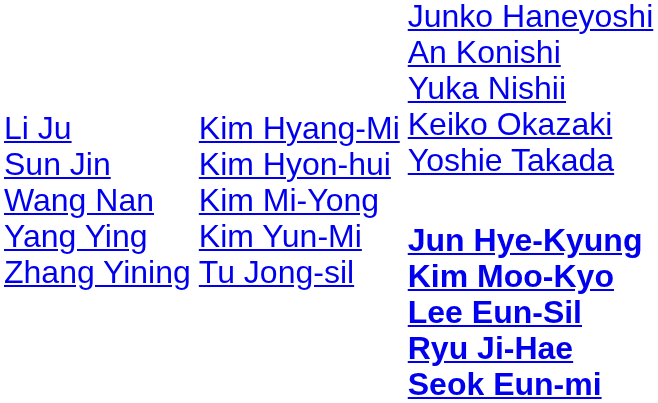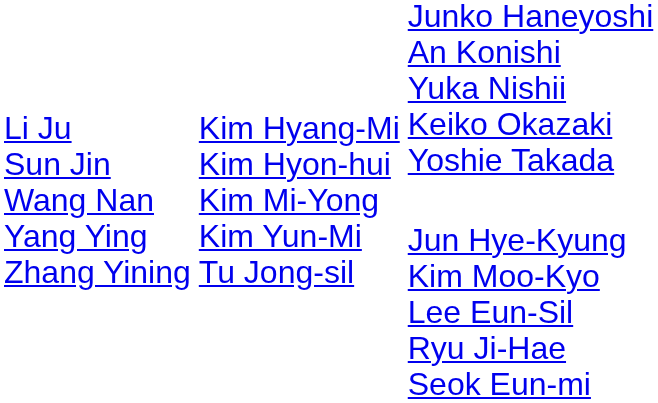(525, 312) bold -> (517, 312) normal
